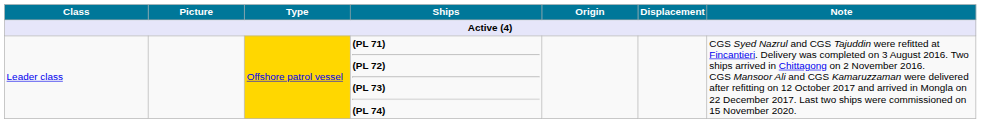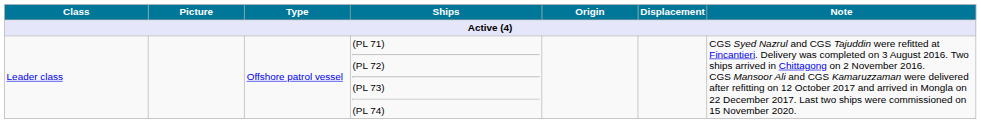(295, 77) gold background -> (295, 77) no background
(446, 77) bold -> (446, 77) normal
